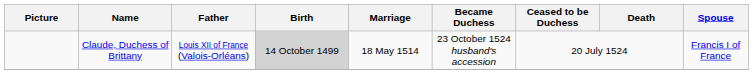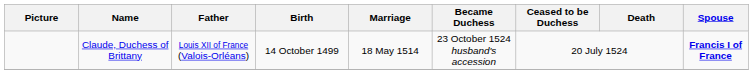(302, 50) lightgrey background -> (302, 50) no background
(716, 50) normal -> (716, 50) bold
